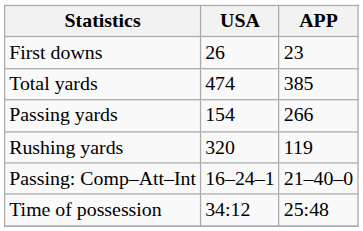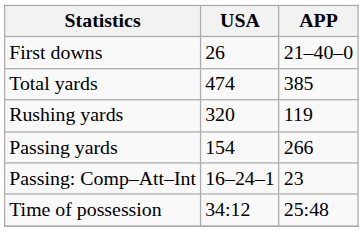(294, 52) 23 -> (318, 52) 21–40–0
rows swapped: (66, 146) <-> (63, 115)
(318, 178) 21–40–0 -> (294, 178) 23
